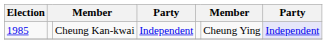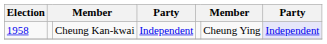(18, 30) 1985 -> (18, 30) 1958
